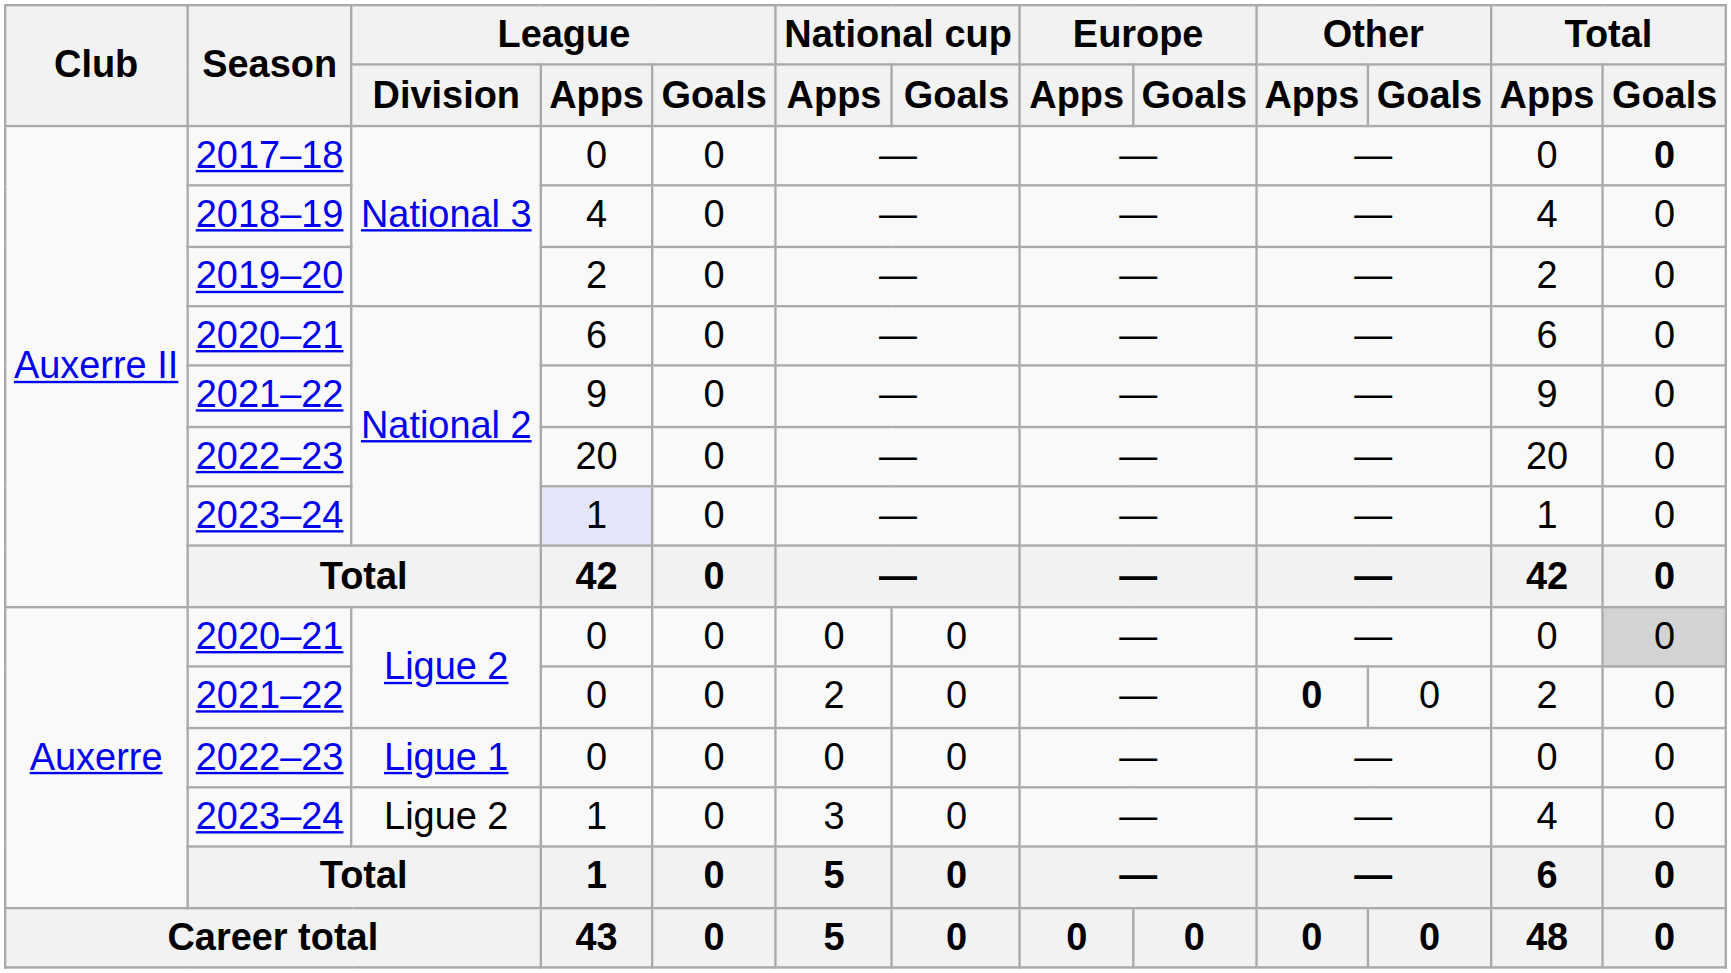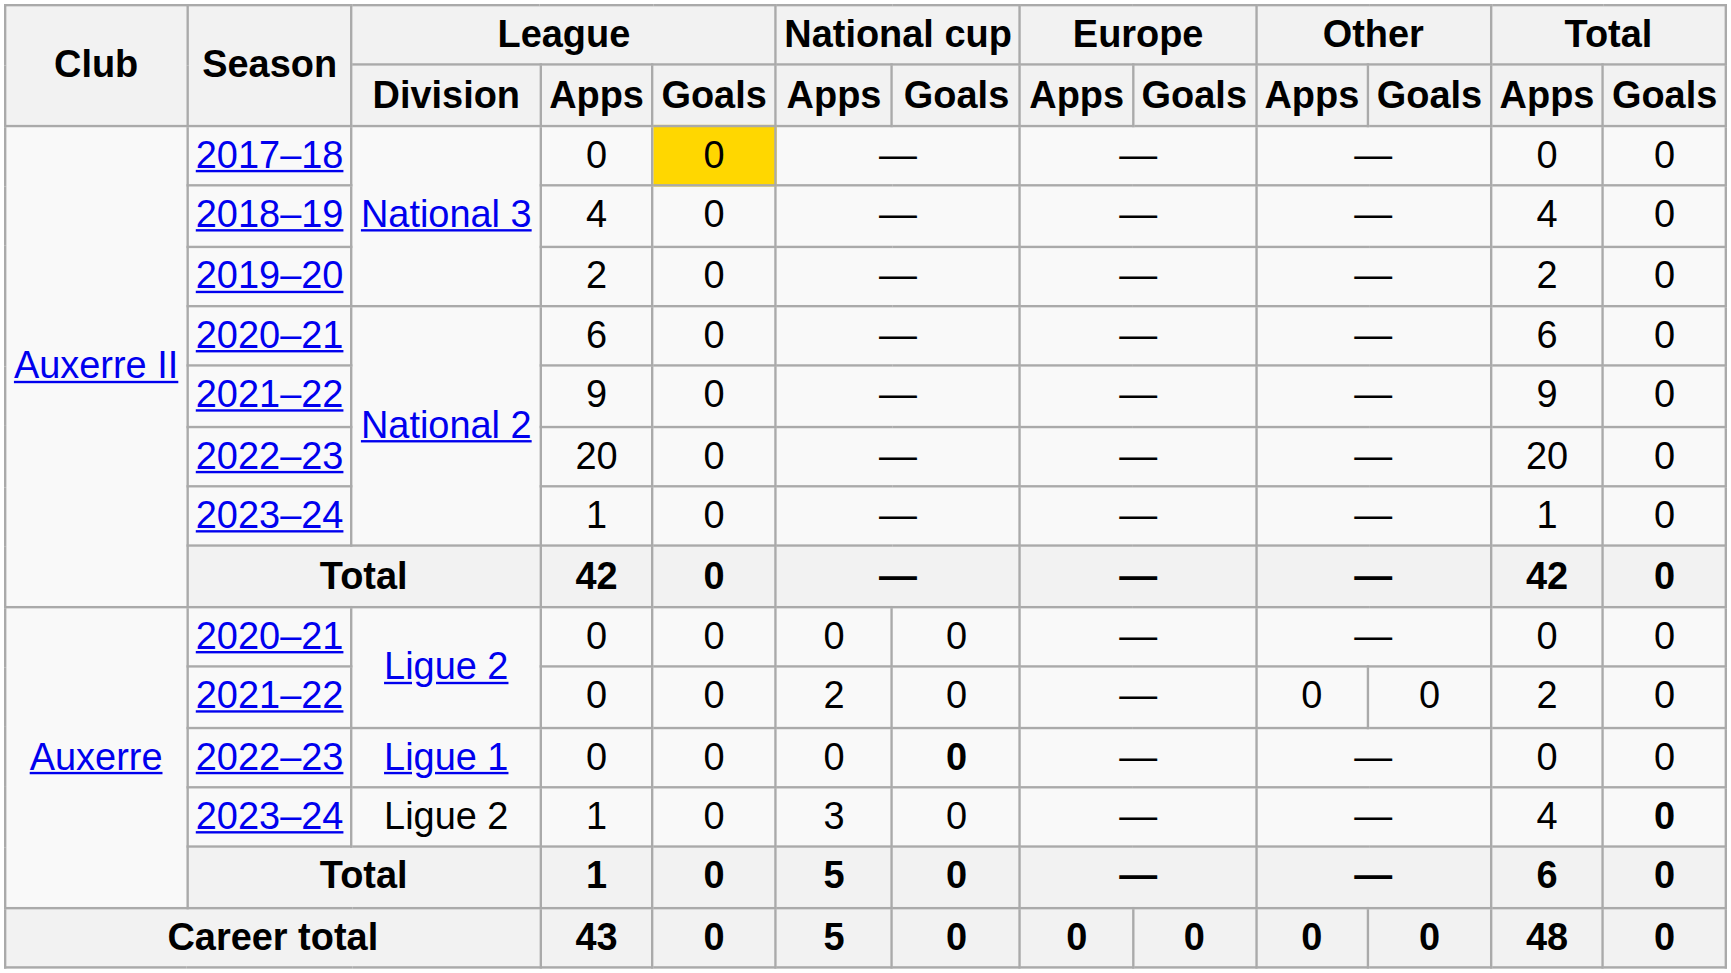(714, 154) no background -> (714, 154) gold background
(1665, 154) bold -> (1665, 154) normal
(597, 515) lavender background -> (597, 515) no background
(1665, 635) lightgrey background -> (1665, 635) no background
(1312, 696) bold -> (1312, 696) normal
(957, 756) normal -> (957, 756) bold
(1665, 816) normal -> (1665, 816) bold
